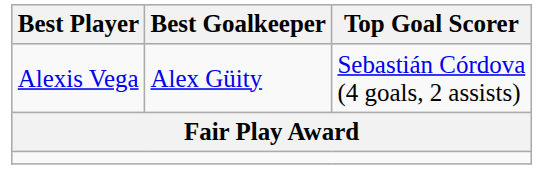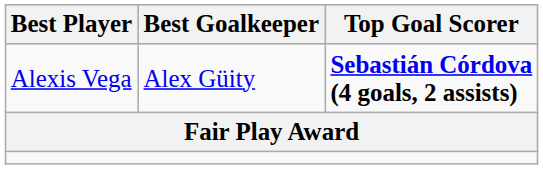(431, 77) normal -> (431, 77) bold
